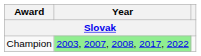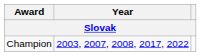(123, 43) lightgreen background -> (123, 43) no background
